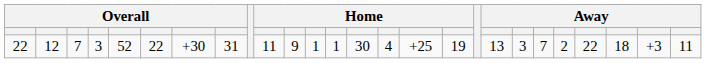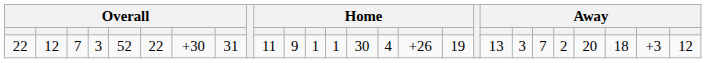(421, 46) +25 -> (420, 46) +26
(590, 46) 22 -> (590, 46) 20
(686, 46) 11 -> (686, 46) 12
